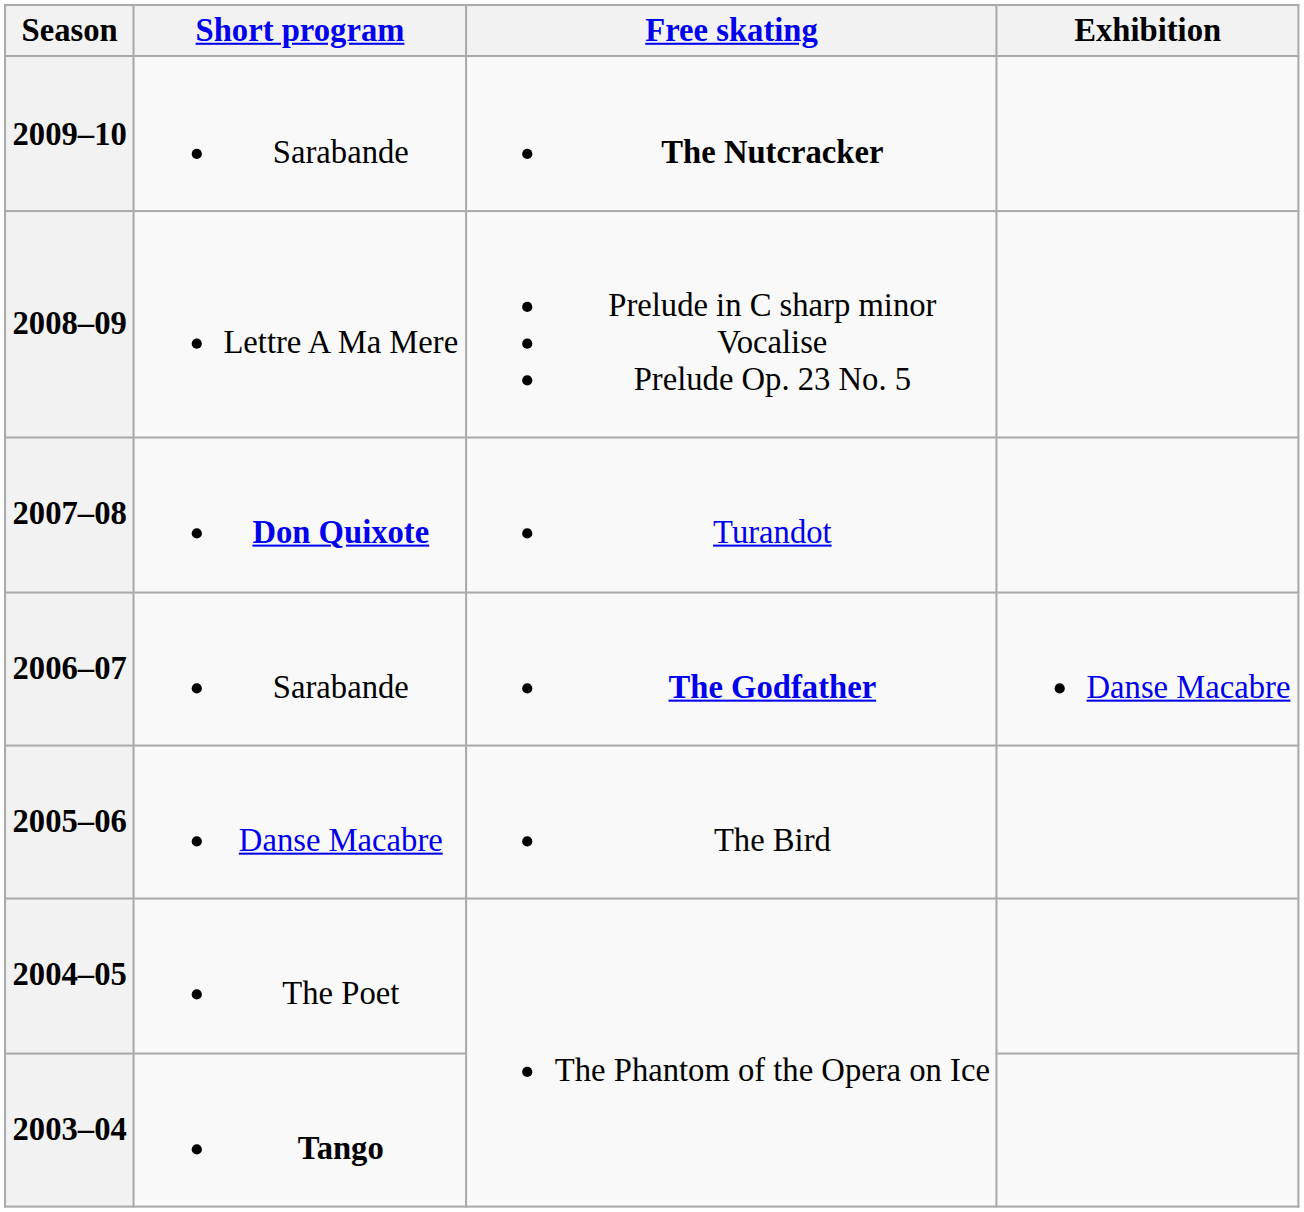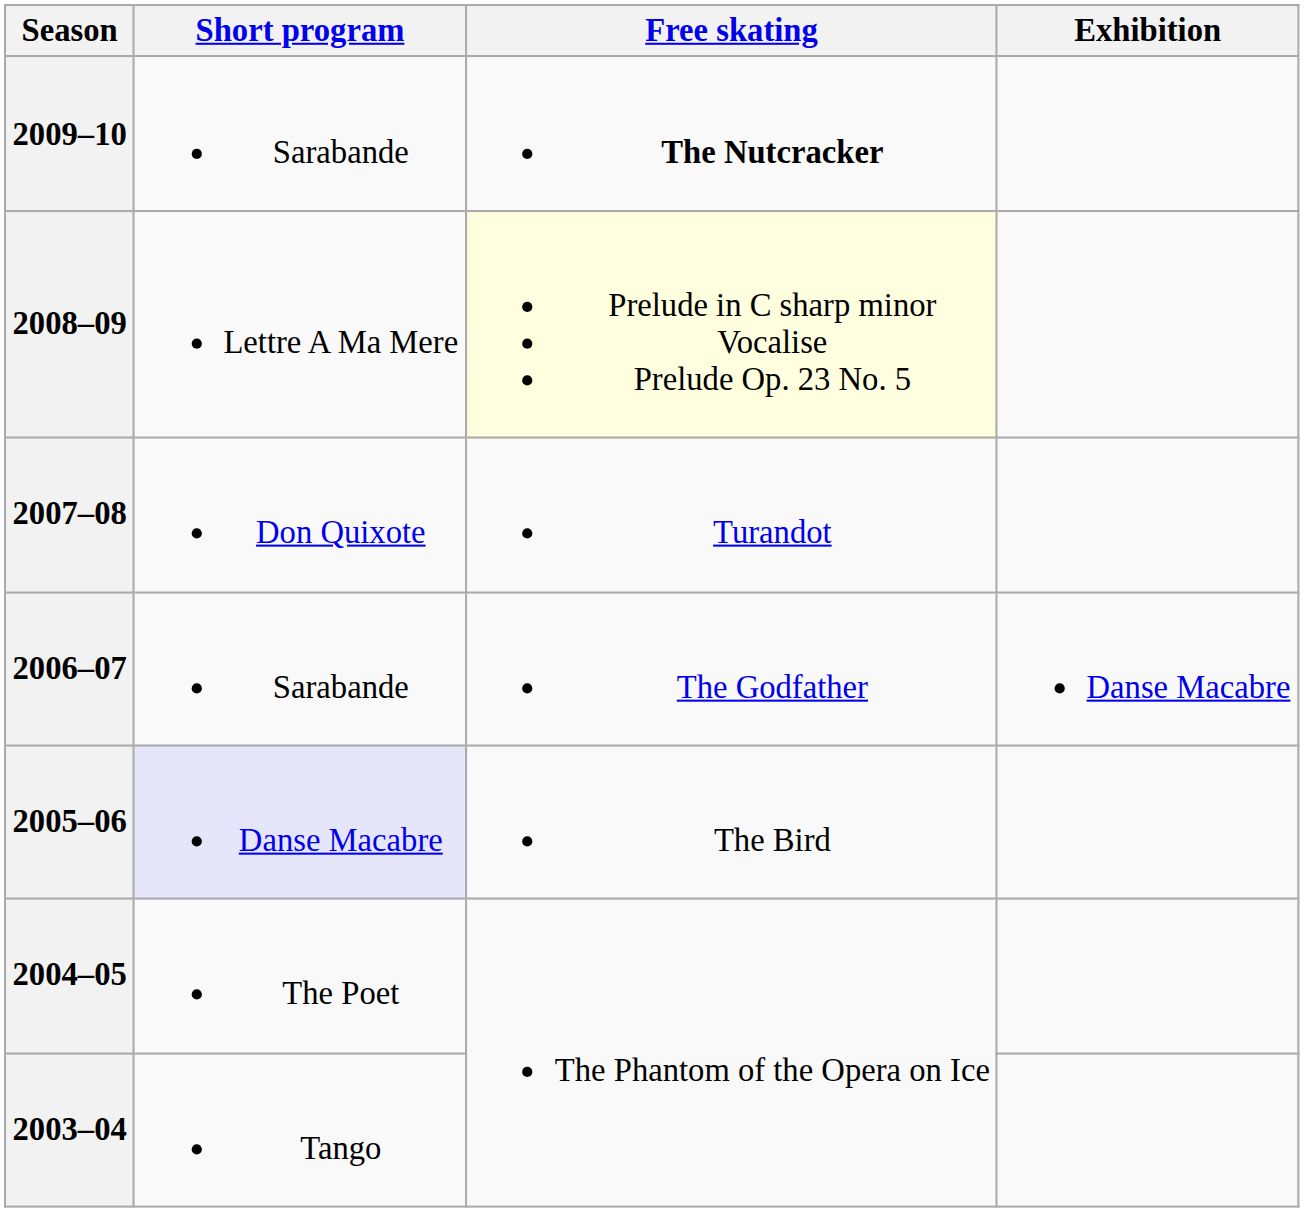(732, 343) no background -> (732, 343) lightyellow background
(300, 533) bold -> (300, 533) normal
(732, 687) bold -> (732, 687) normal
(300, 841) no background -> (300, 841) lavender background
(300, 1148) bold -> (300, 1148) normal
